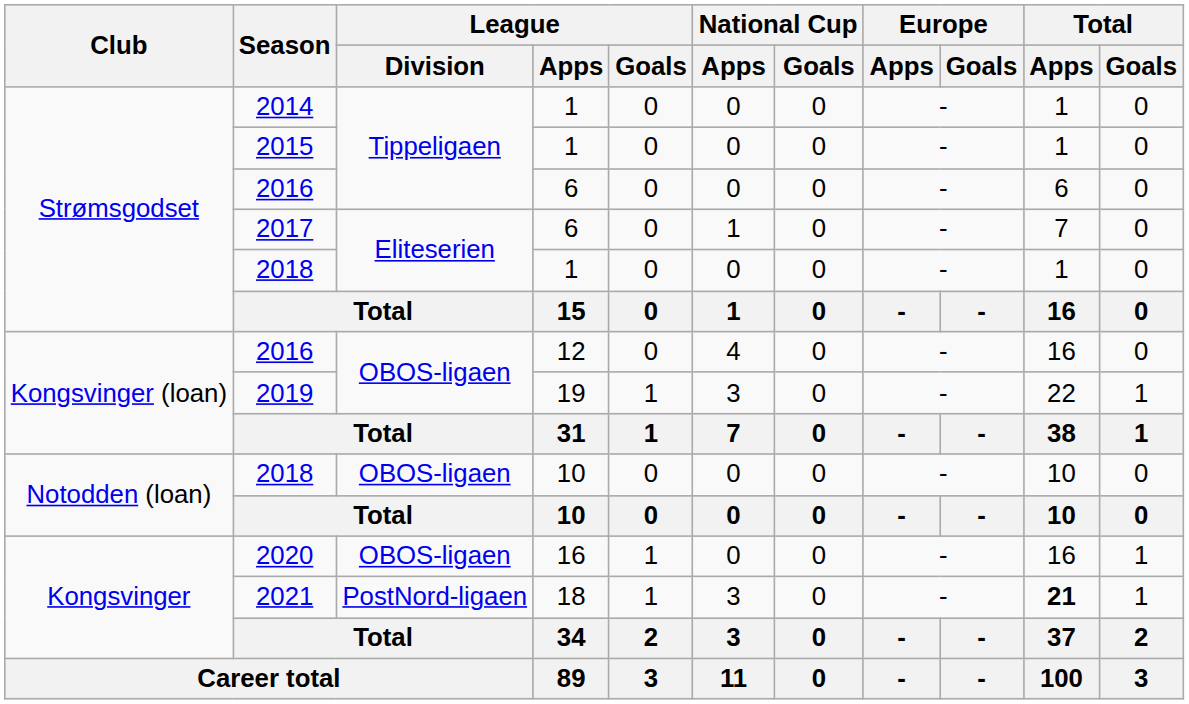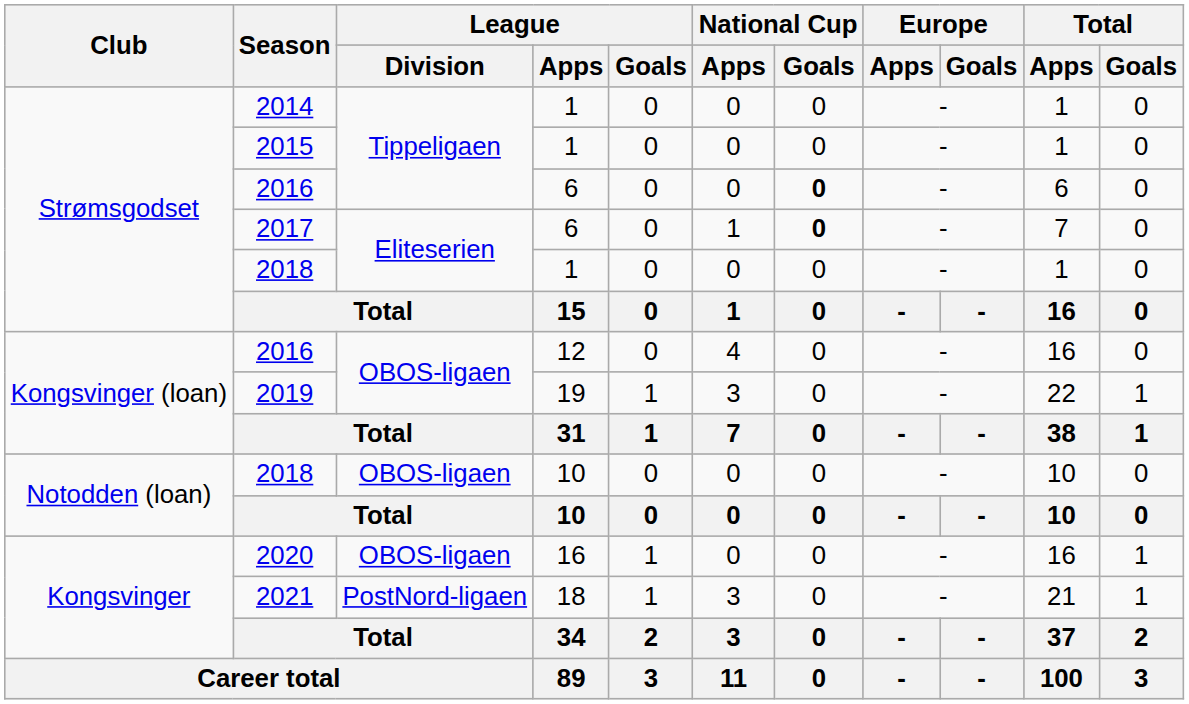(819, 188) normal -> (819, 188) bold
(819, 229) normal -> (819, 229) bold
(1061, 596) bold -> (1061, 596) normal
